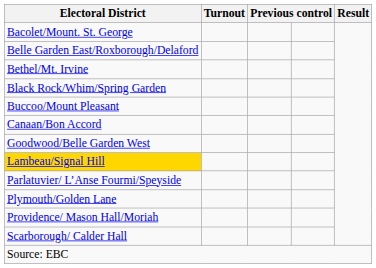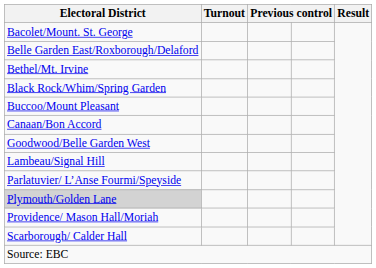(56, 161) gold background -> (56, 161) no background
(62, 198) no background -> (62, 198) lightgrey background
